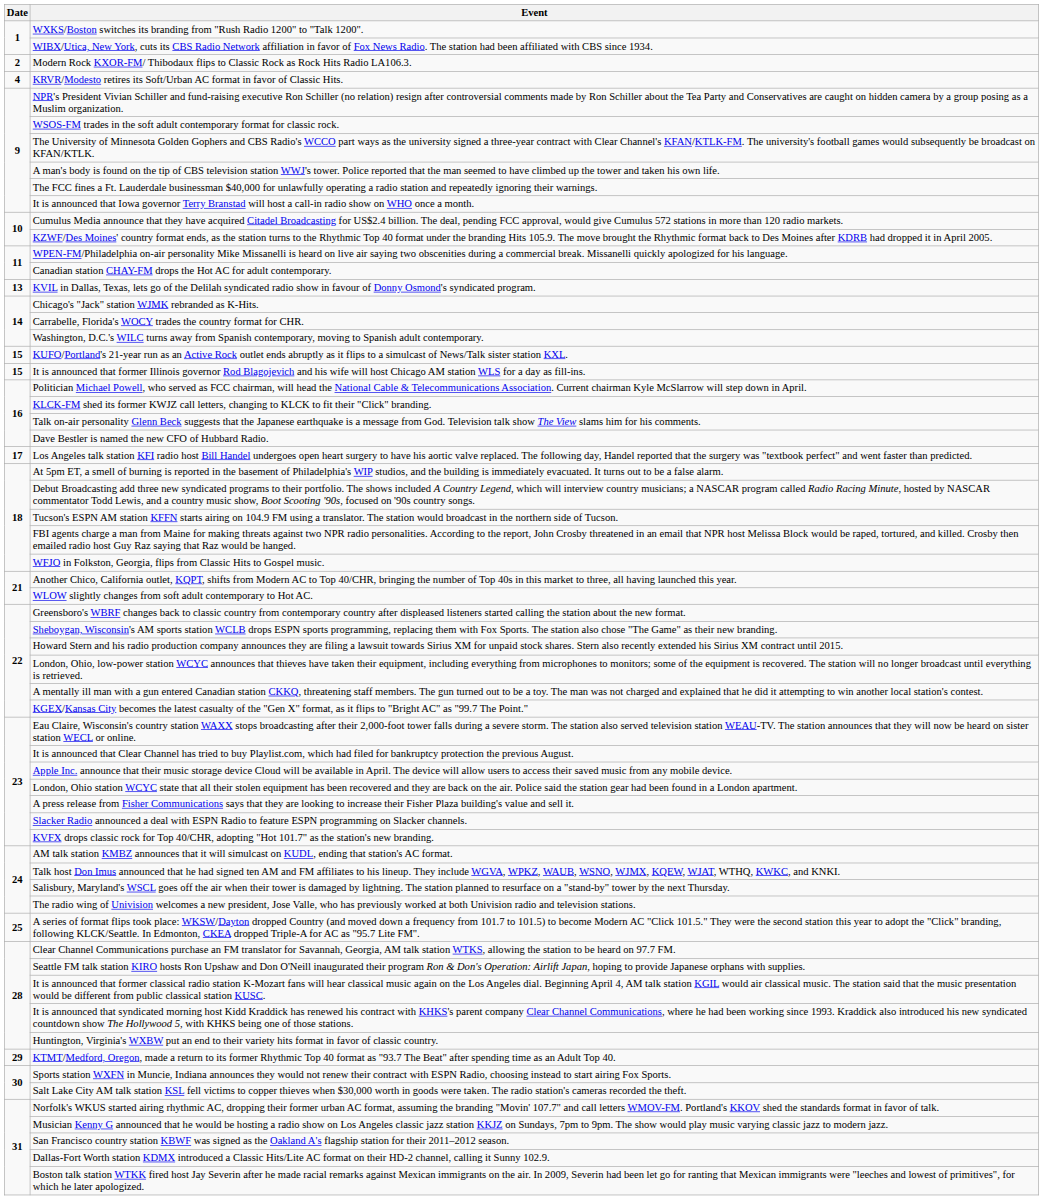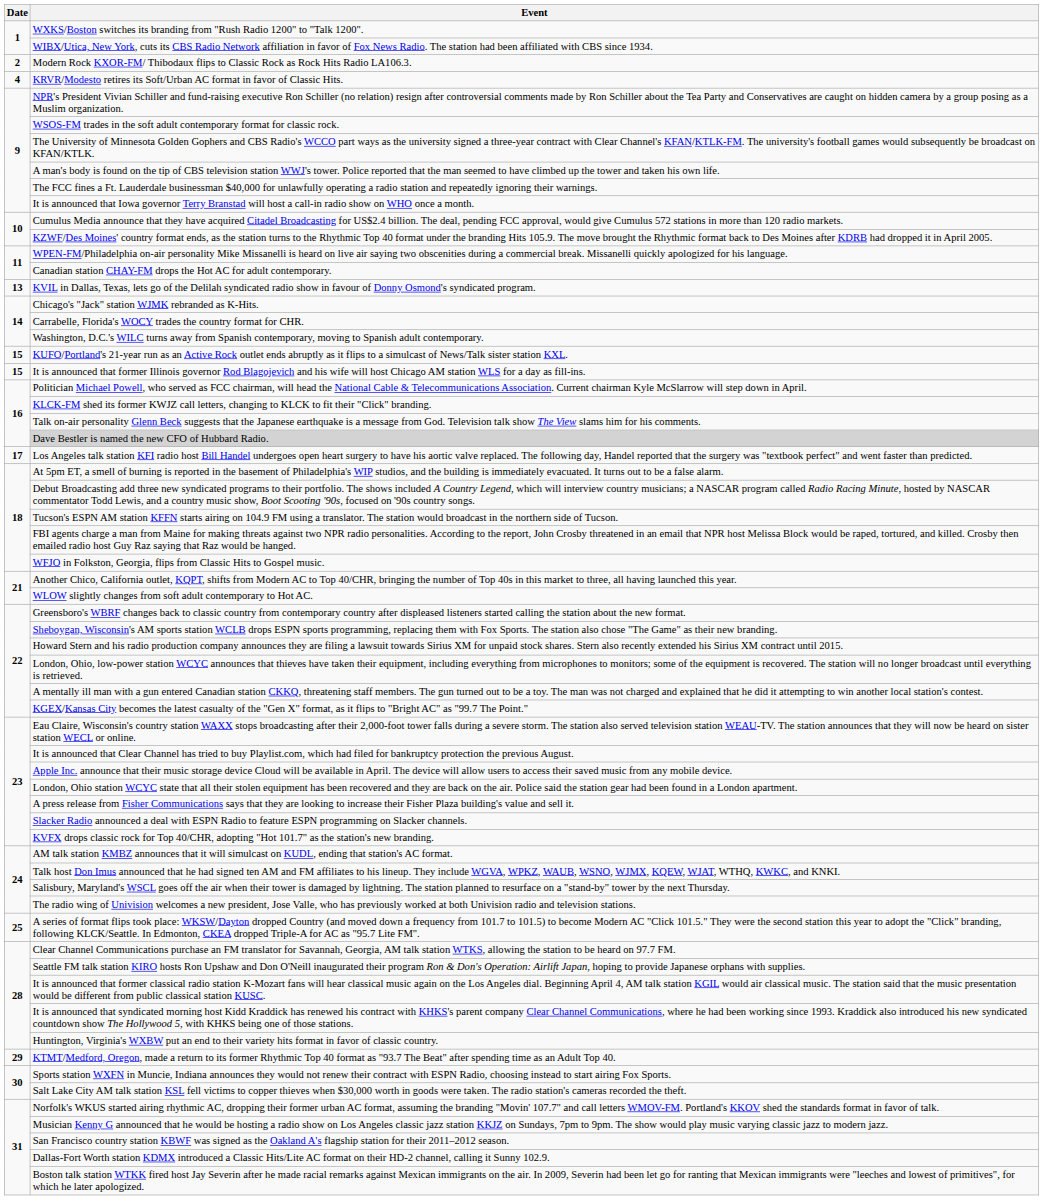(151, 438) no background -> (151, 438) lightgrey background
